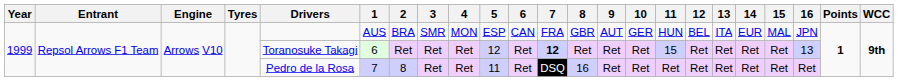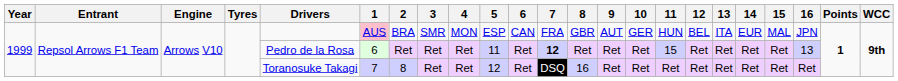(375, 32) no background -> (375, 32) pink background
(310, 50) Toranosuke Takagi -> (310, 50) Pedro de la Rosa
(494, 50) 12 -> (494, 50) 11
(310, 68) Pedro de la Rosa -> (310, 68) Toranosuke Takagi
(494, 68) 11 -> (494, 68) 12
